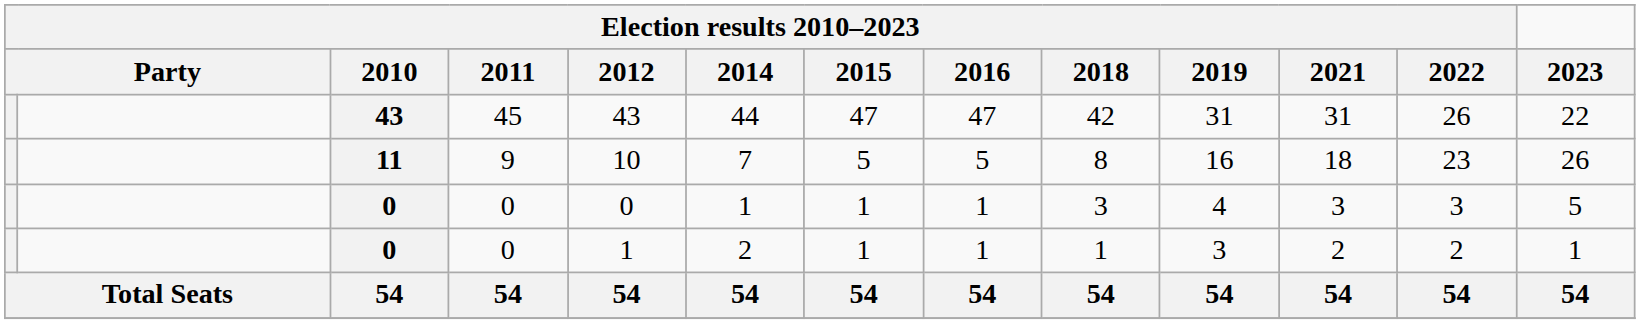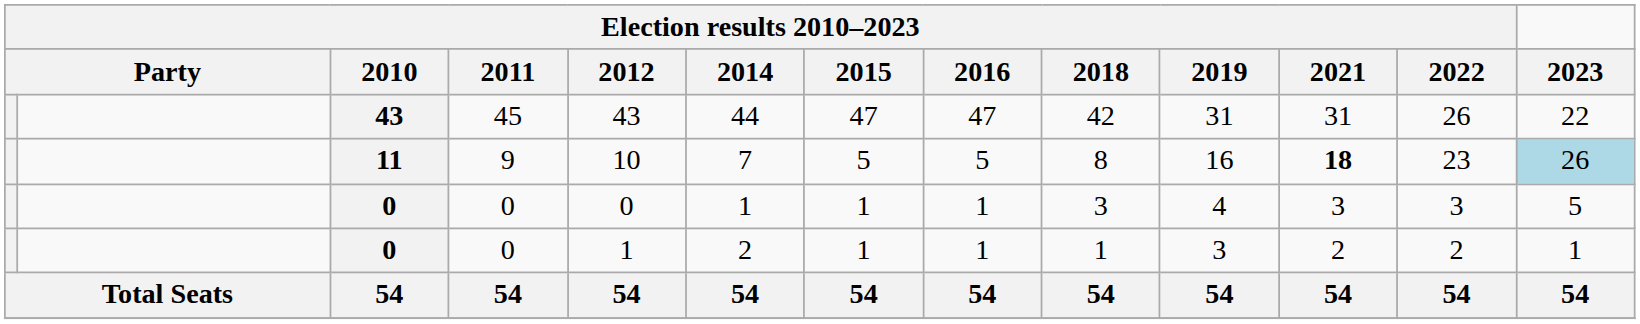(1338, 160) normal -> (1338, 160) bold
(1575, 160) no background -> (1575, 160) lightblue background
